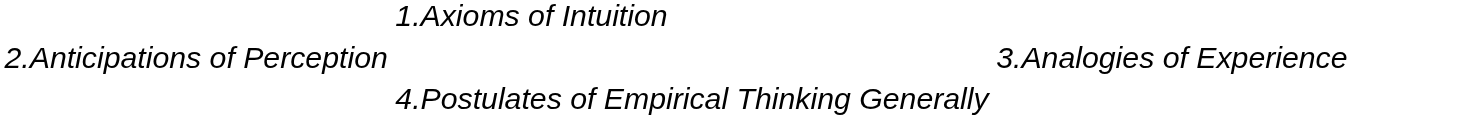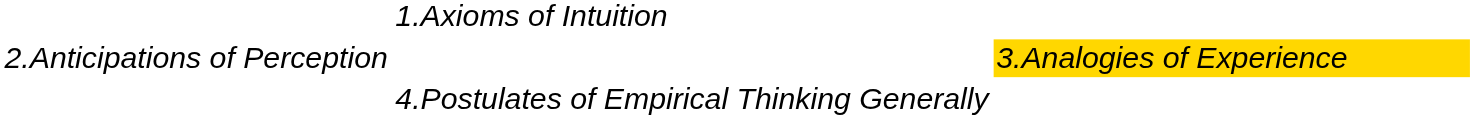(1172, 57) no background -> (1172, 57) gold background
